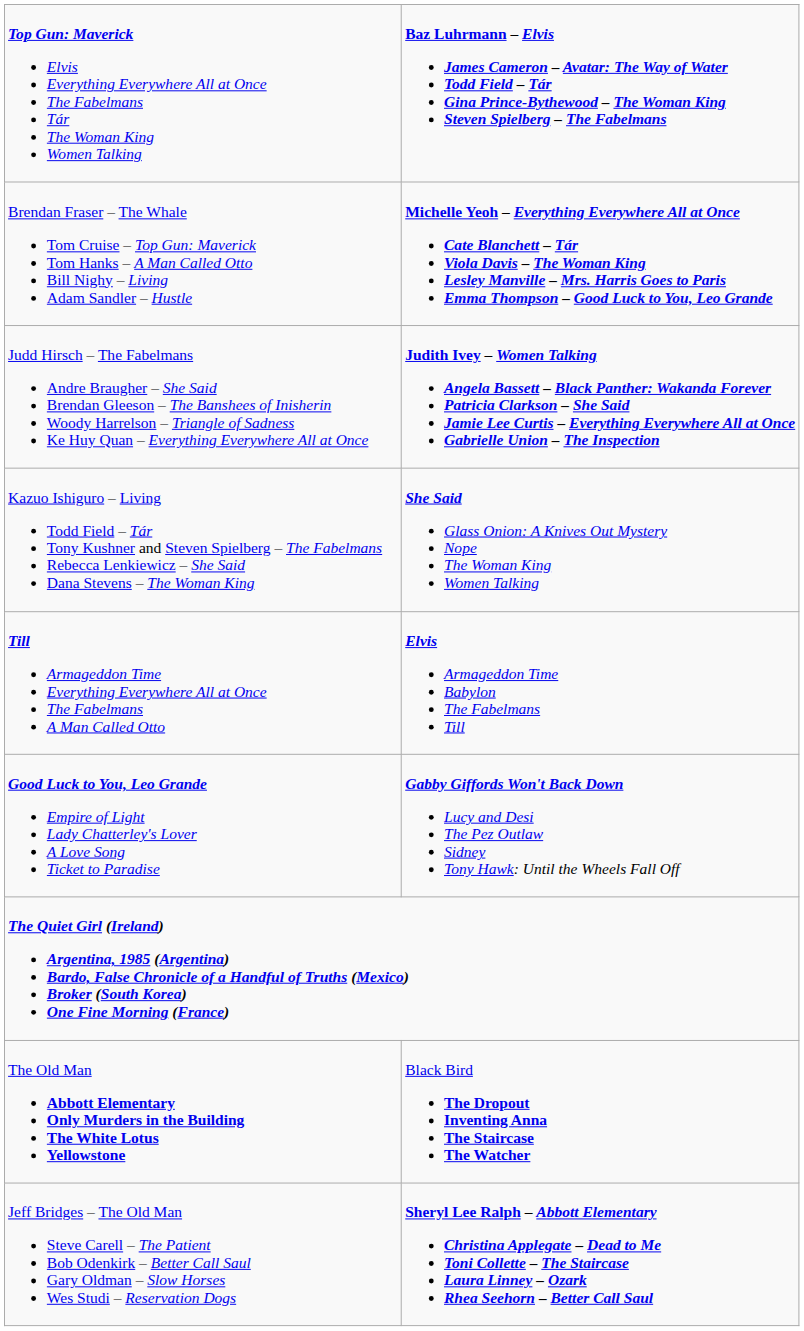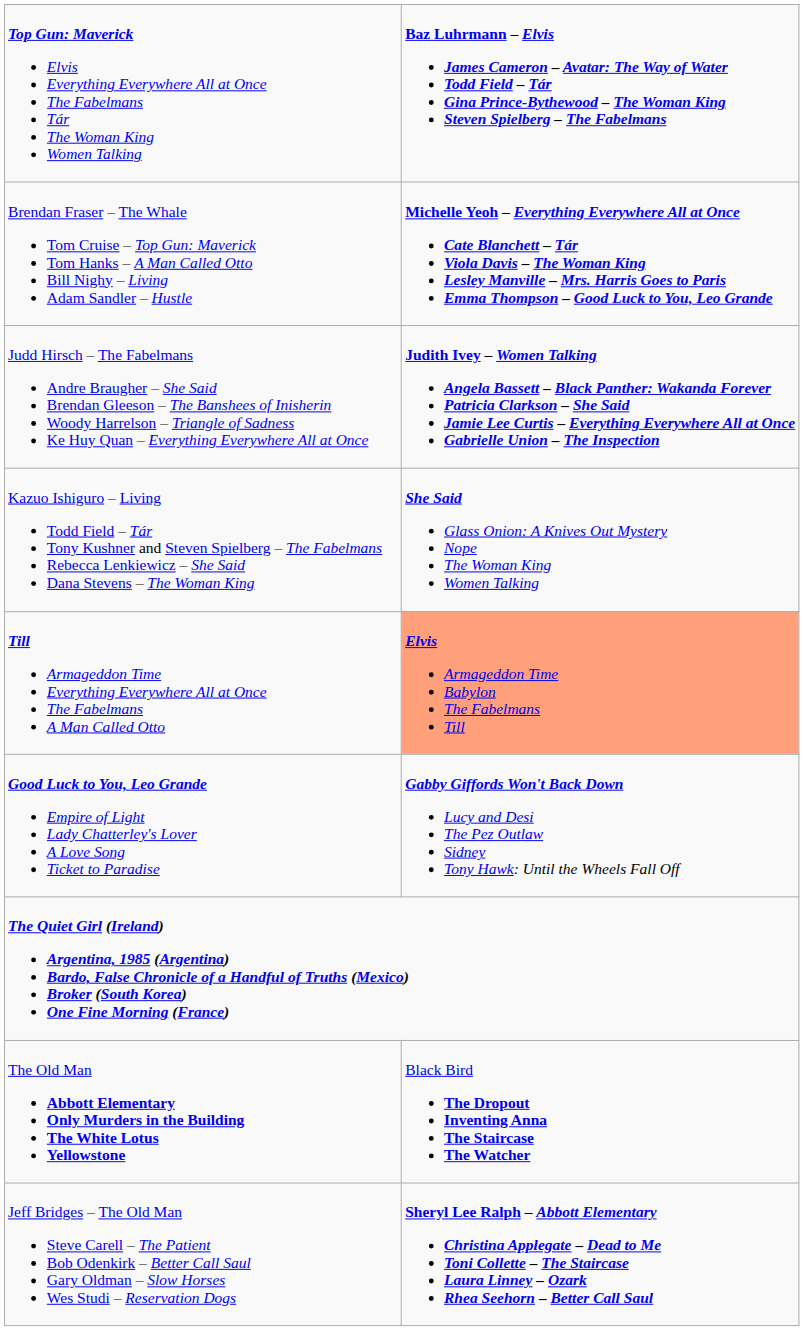(600, 684) no background -> (600, 684) lightsalmon background
